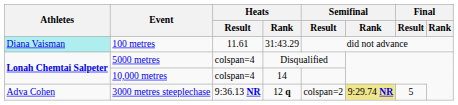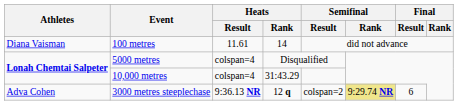(36, 44) paleturquoise background -> (36, 44) no background
(282, 44) 31:43.29 -> (282, 44) 14
(282, 76) 14 -> (282, 76) 31:43.29
(411, 92) 5 -> (411, 92) 6
